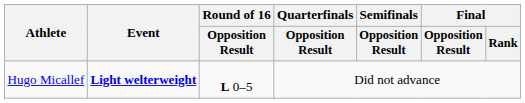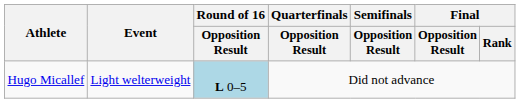(143, 80) bold -> (140, 80) normal
(237, 87) no background -> (231, 87) lightblue background
